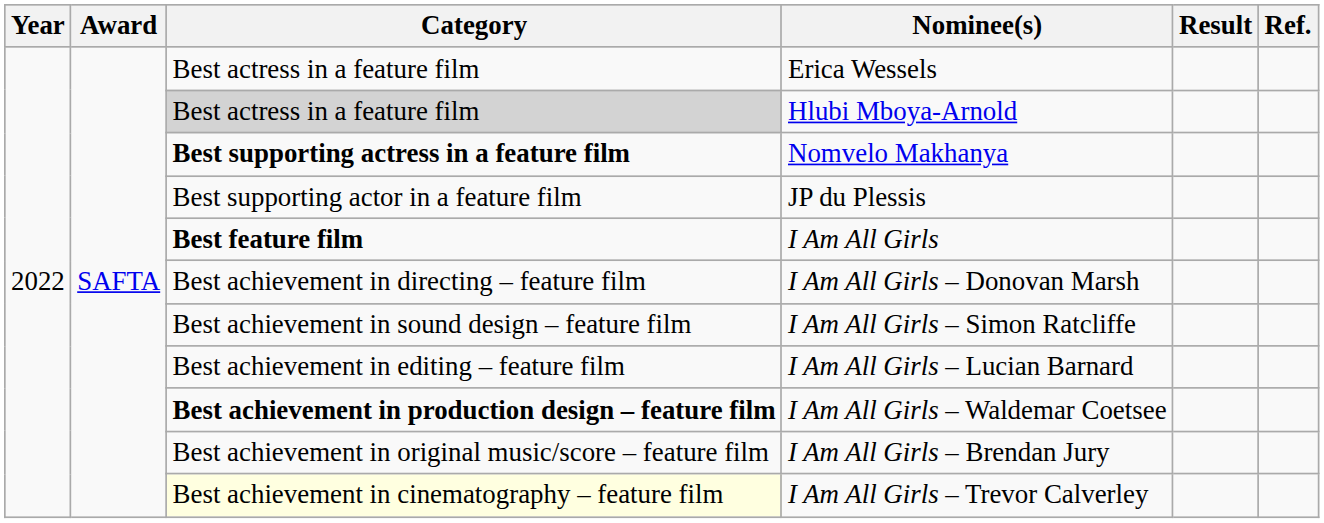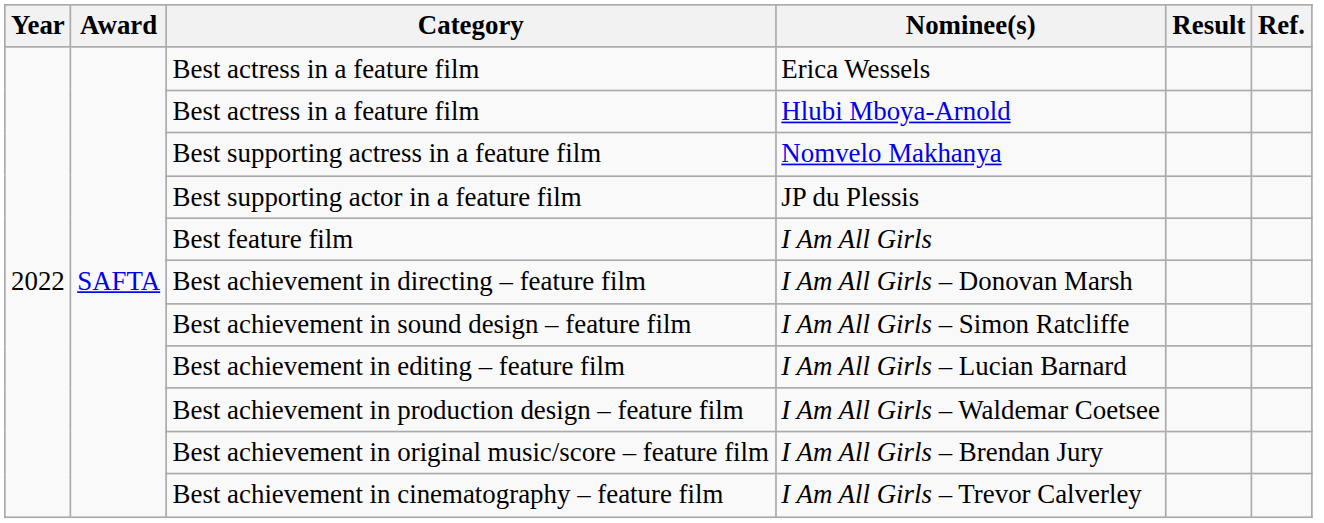(326, 111) lightgrey background -> (326, 111) no background
(401, 153) bold -> (387, 153) normal
(268, 238) bold -> (263, 238) normal
(474, 409) bold -> (458, 409) normal
(448, 494) lightyellow background -> (448, 494) no background
